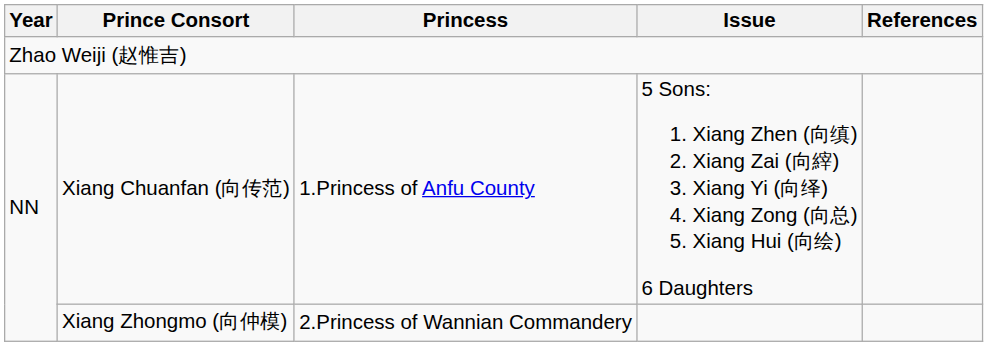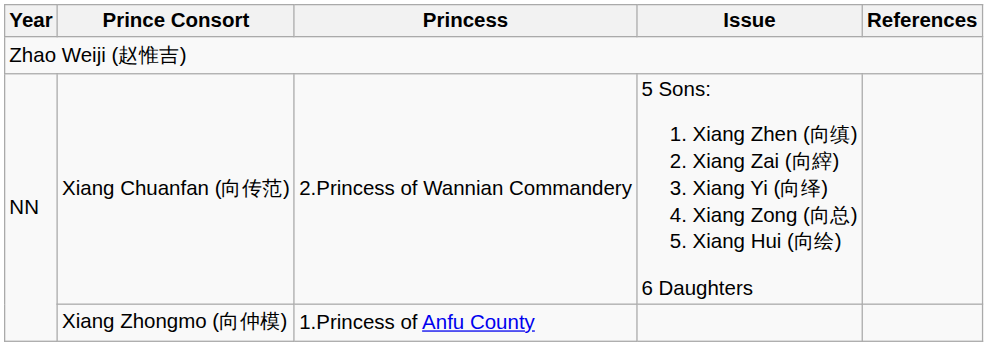(417, 188) 1.Princess of Anfu County -> (466, 188) 2.Princess of Wannian Commandery
(466, 322) 2.Princess of Wannian Commandery -> (417, 322) 1.Princess of Anfu County
